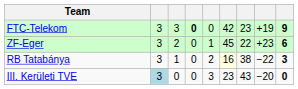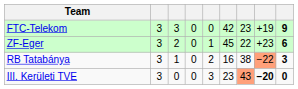(194, 28) bold -> (194, 28) normal
(228, 60) lightyellow background -> (228, 60) no background
(265, 60) no background -> (265, 60) lightsalmon background
(159, 76) lightblue background -> (159, 76) no background
(246, 76) no background -> (246, 76) lightsalmon background
(265, 76) normal -> (265, 76) bold
